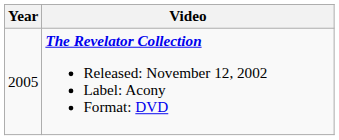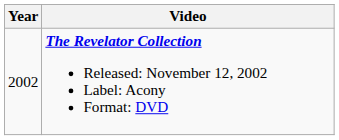(23, 81) 2005 -> (23, 81) 2002
